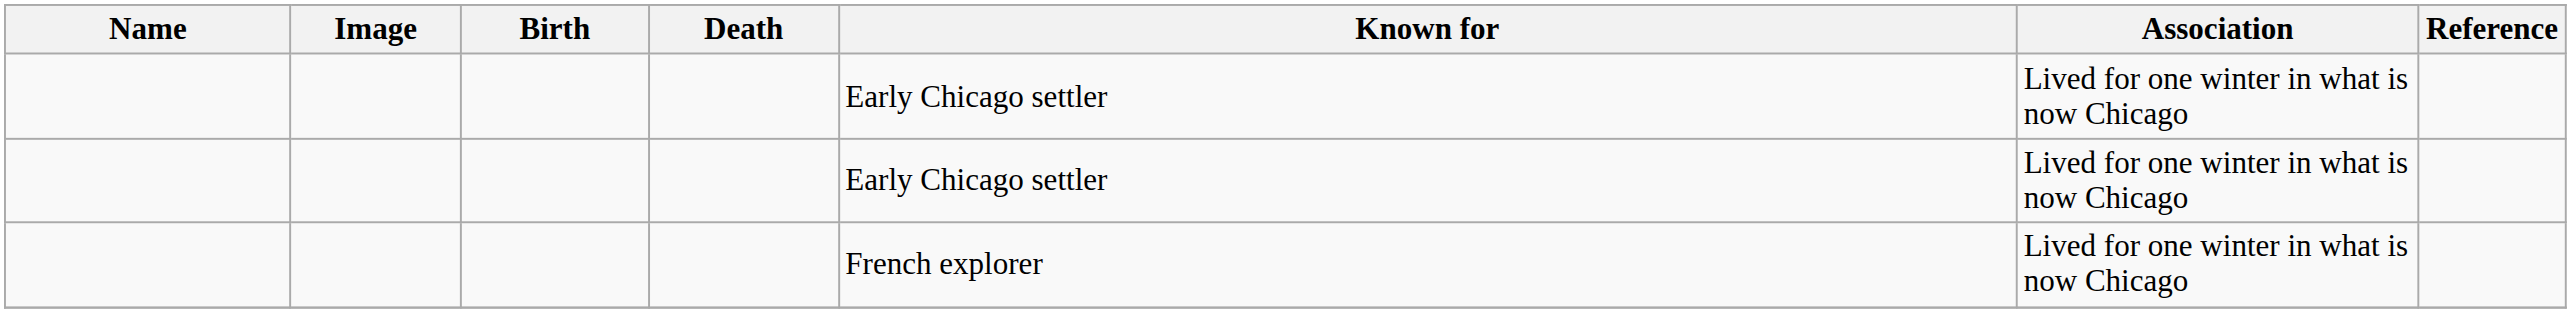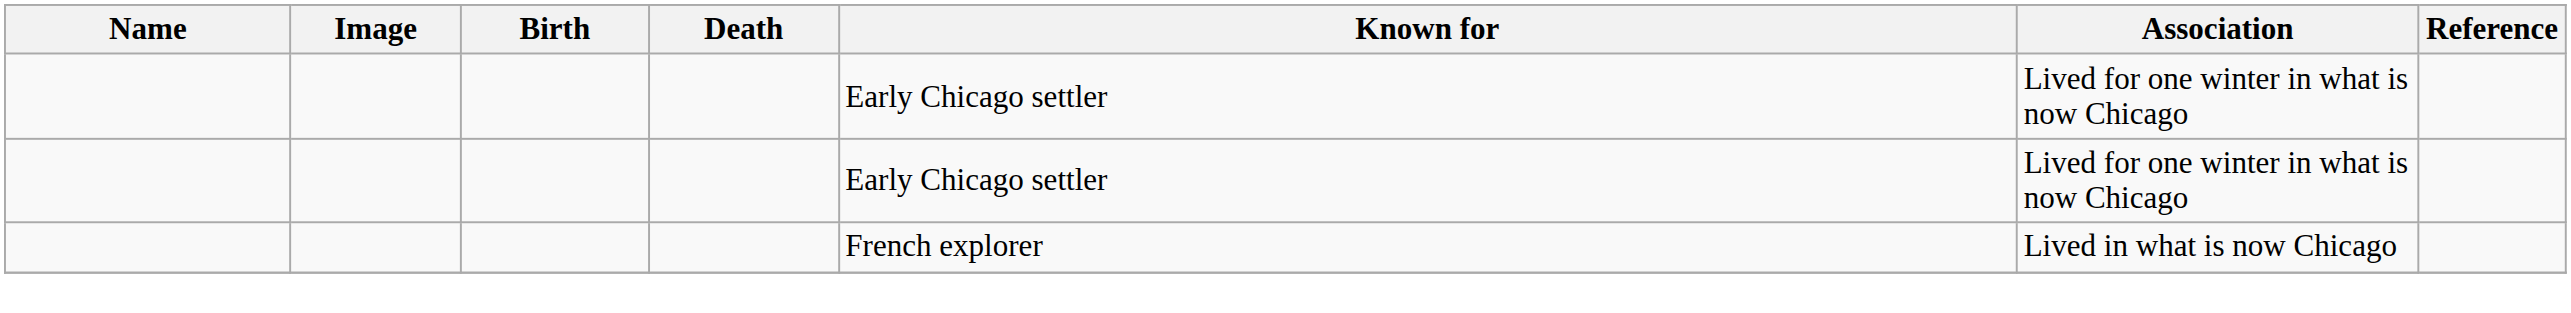(2216, 264) Lived for one winter in what is now Chicago -> (2210, 246) Lived in what is now Chicago
